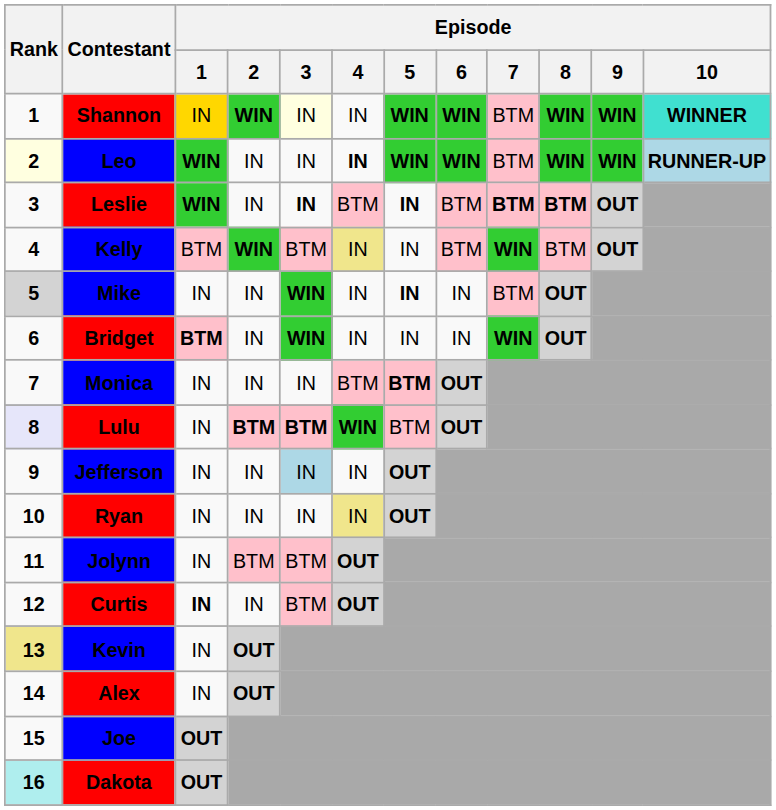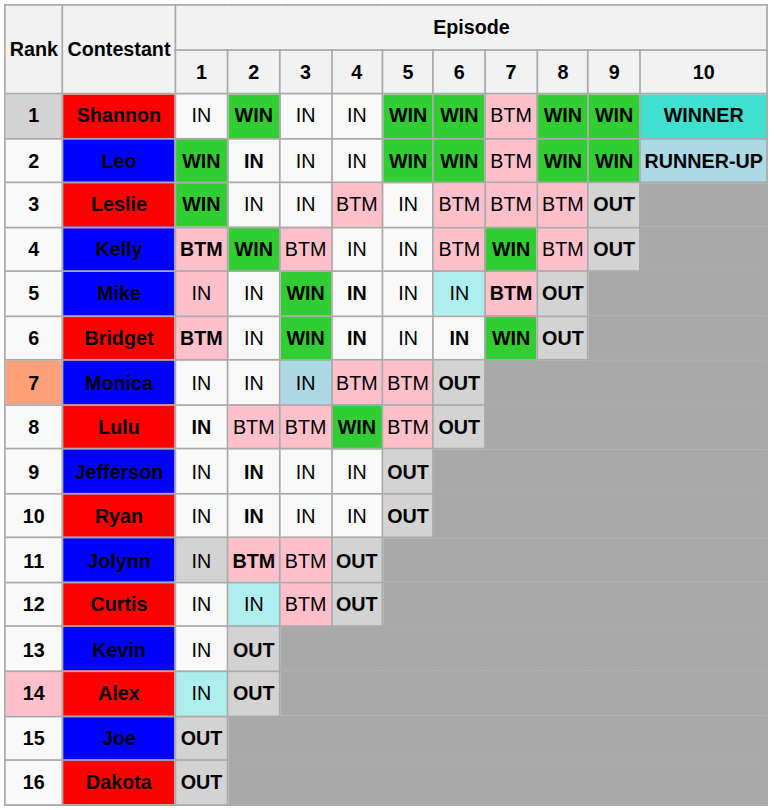(34, 116) no background -> (34, 116) lightgrey background
(201, 116) gold background -> (201, 116) no background
(306, 116) lightyellow background -> (306, 116) no background
(34, 161) lightyellow background -> (34, 161) no background
(254, 161) normal -> (254, 161) bold
(358, 161) bold -> (357, 161) normal
(306, 205) bold -> (306, 205) normal
(410, 205) bold -> (408, 205) normal
(513, 205) bold -> (511, 205) normal
(566, 205) bold -> (563, 205) normal
(201, 250) normal -> (201, 250) bold
(358, 250) khaki background -> (357, 250) no background
(34, 294) lightgrey background -> (34, 294) no background
(201, 294) no background -> (201, 294) pink background
(358, 294) normal -> (357, 294) bold
(410, 294) bold -> (408, 294) normal
(461, 294) no background -> (459, 294) paleturquoise background
(513, 294) normal -> (511, 294) bold
(358, 338) normal -> (357, 338) bold
(461, 338) normal -> (459, 338) bold
(34, 383) no background -> (34, 383) lightsalmon background
(306, 383) no background -> (306, 383) lightblue background
(410, 383) bold -> (408, 383) normal
(34, 427) lavender background -> (34, 427) no background
(201, 427) normal -> (201, 427) bold
(254, 427) bold -> (254, 427) normal
(306, 427) bold -> (306, 427) normal
(254, 472) normal -> (254, 472) bold
(306, 472) lightblue background -> (306, 472) no background
(254, 516) normal -> (254, 516) bold
(358, 516) khaki background -> (357, 516) no background
(201, 561) no background -> (201, 561) lightgrey background
(254, 561) normal -> (254, 561) bold
(201, 605) bold -> (201, 605) normal
(254, 605) no background -> (254, 605) paleturquoise background
(34, 649) khaki background -> (34, 649) no background
(34, 694) no background -> (34, 694) pink background
(201, 694) no background -> (201, 694) paleturquoise background
(34, 783) paleturquoise background -> (34, 783) no background
